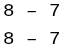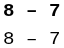(32, 11) normal -> (32, 11) bold
